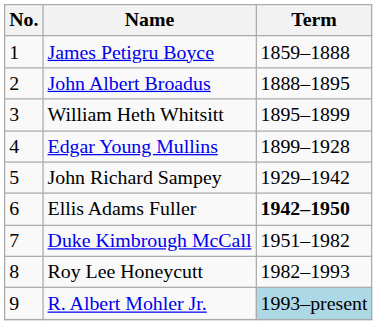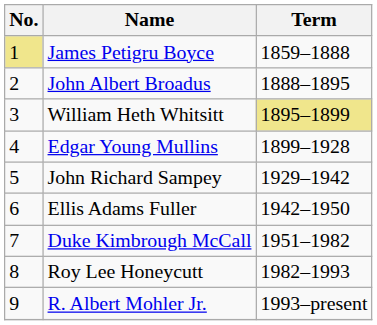(14, 51) no background -> (14, 51) khaki background
(305, 114) no background -> (305, 114) khaki background
(305, 209) bold -> (305, 209) normal
(314, 303) lightblue background -> (314, 303) no background
